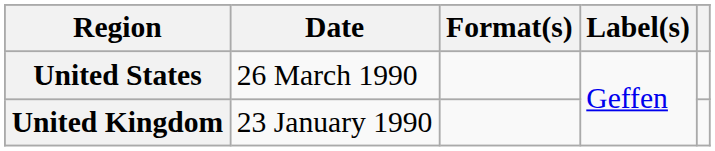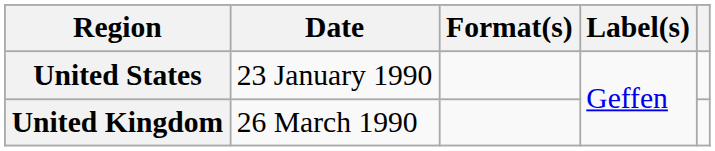(327, 74) 26 March 1990 -> (335, 74) 23 January 1990
(335, 121) 23 January 1990 -> (327, 121) 26 March 1990
